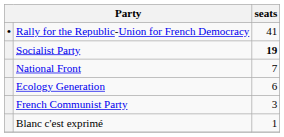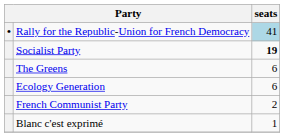(272, 32) no background -> (272, 32) lightblue background
- row: (48, 68)
+ row: (42, 68)
(275, 105) 3 -> (275, 105) 2
